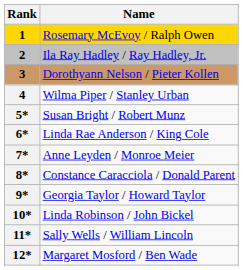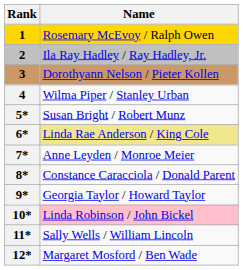(126, 134) no background -> (126, 134) khaki background
(118, 214) no background -> (118, 214) pink background
